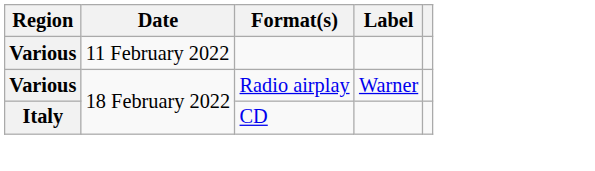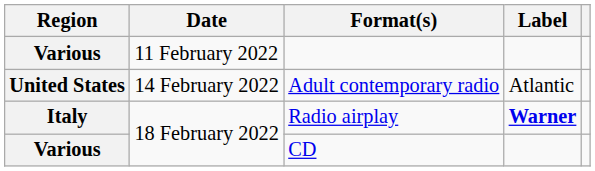+ row: (394, 85)
(43, 85) Various -> (67, 117) Italy
(389, 85) normal -> (543, 117) bold
(43, 117) Italy -> (67, 149) Various
